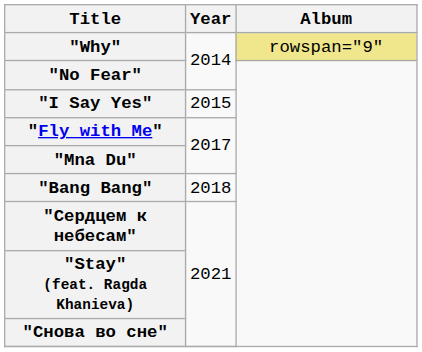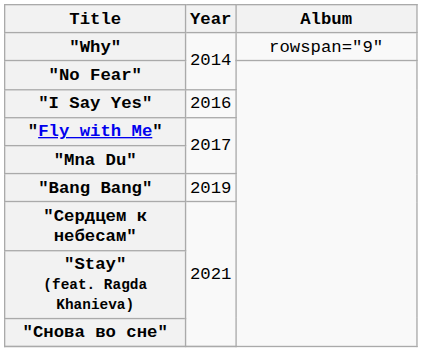(326, 47) khaki background -> (326, 47) no background
(211, 103) 2015 -> (211, 103) 2016
(211, 188) 2018 -> (211, 188) 2019
